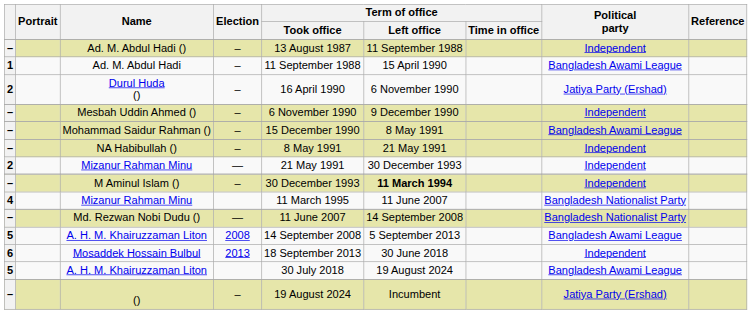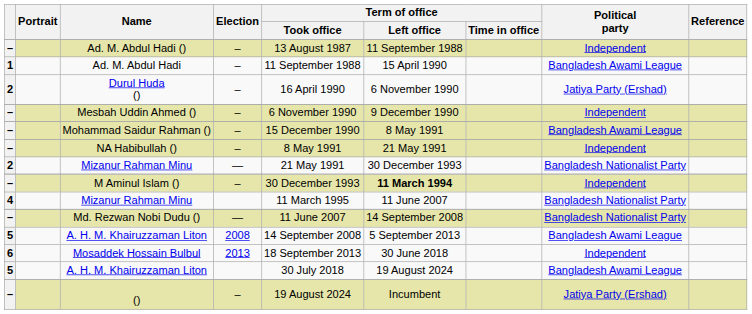(615, 165) Independent -> (615, 165) Bangladesh Nationalist Party
